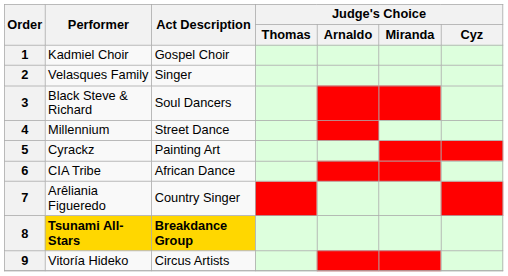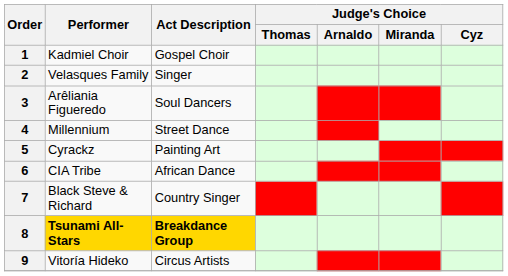(88, 103) Black Steve & Richard -> (77, 103) Arêliania Figueredo
(77, 198) Arêliania Figueredo -> (88, 198) Black Steve & Richard
